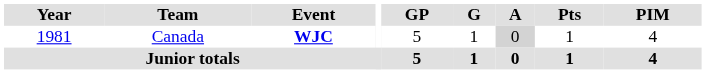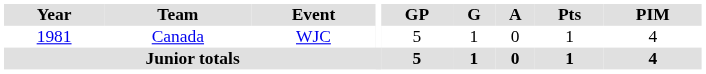(313, 36) bold -> (313, 36) normal
(515, 36) lightgrey background -> (515, 36) no background
